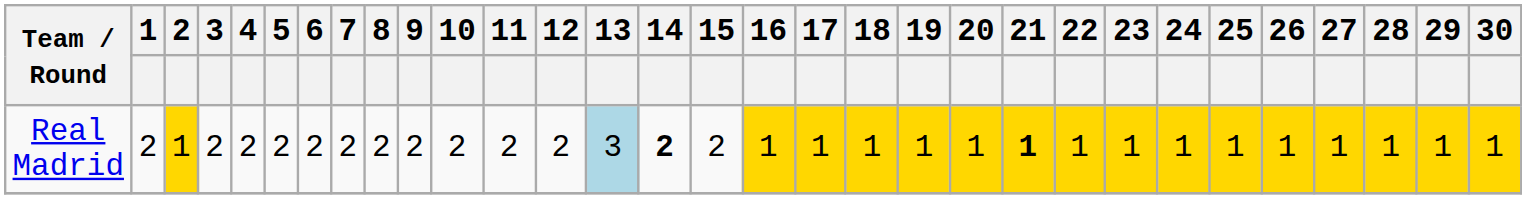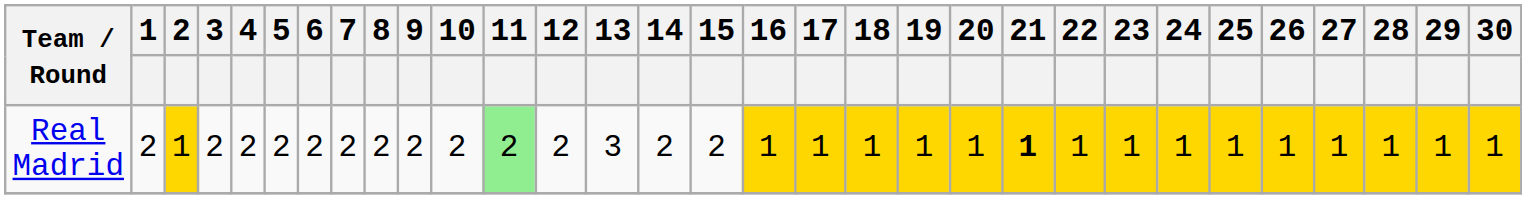(509, 149) no background -> (509, 149) lightgreen background
(613, 149) lightblue background -> (613, 149) no background
(665, 149) bold -> (665, 149) normal
